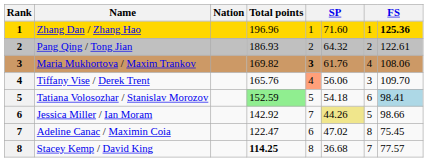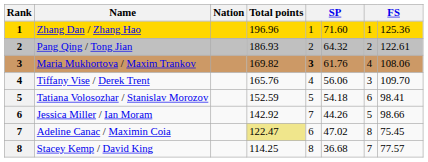(395, 30) bold -> (395, 30) normal
(311, 81) lightsalmon background -> (311, 81) no background
(264, 98) lightgreen background -> (264, 98) no background
(392, 98) lightblue background -> (392, 98) no background
(336, 115) khaki background -> (336, 115) no background
(264, 132) no background -> (264, 132) khaki background
(264, 149) bold -> (264, 149) normal
